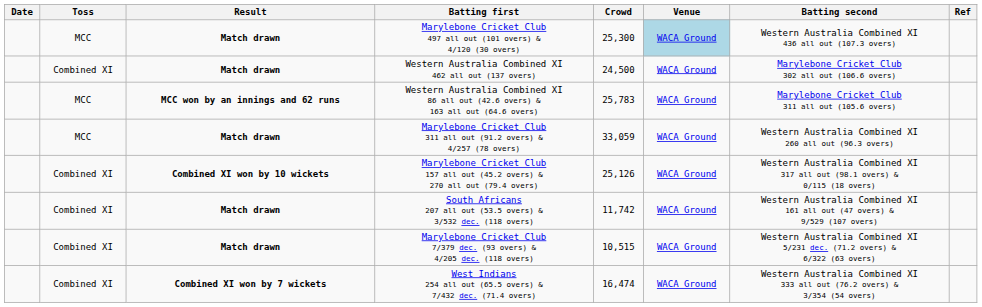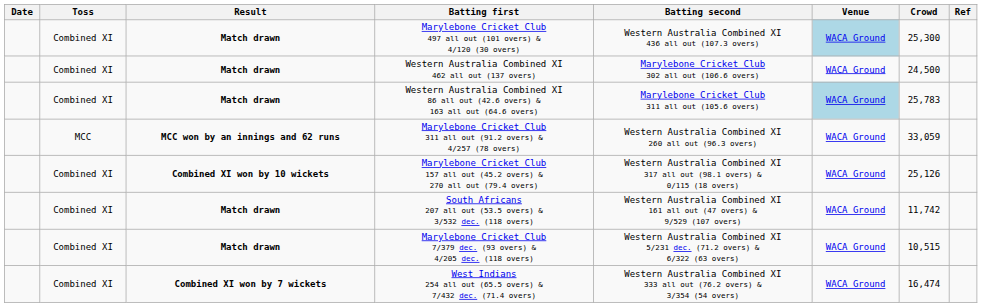columns swapped: (839, 12) <-> (618, 12)
(83, 38) MCC -> (83, 38) Combined XI
(83, 100) MCC -> (83, 100) Combined XI
(250, 100) MCC won by an innings and 62 runs -> (250, 100) Match drawn
(687, 100) no background -> (856, 100) lightblue background
(250, 137) Match drawn -> (250, 137) MCC won by an innings and 62 runs
